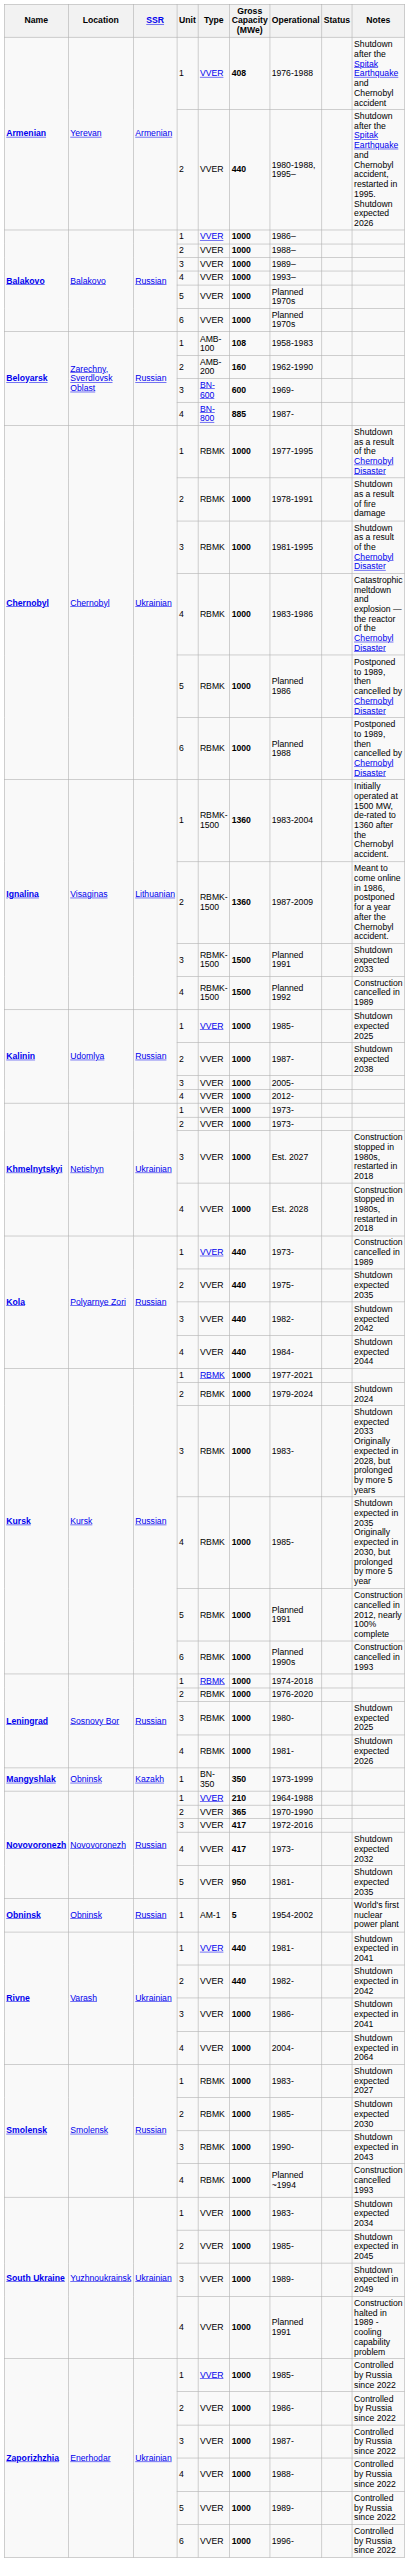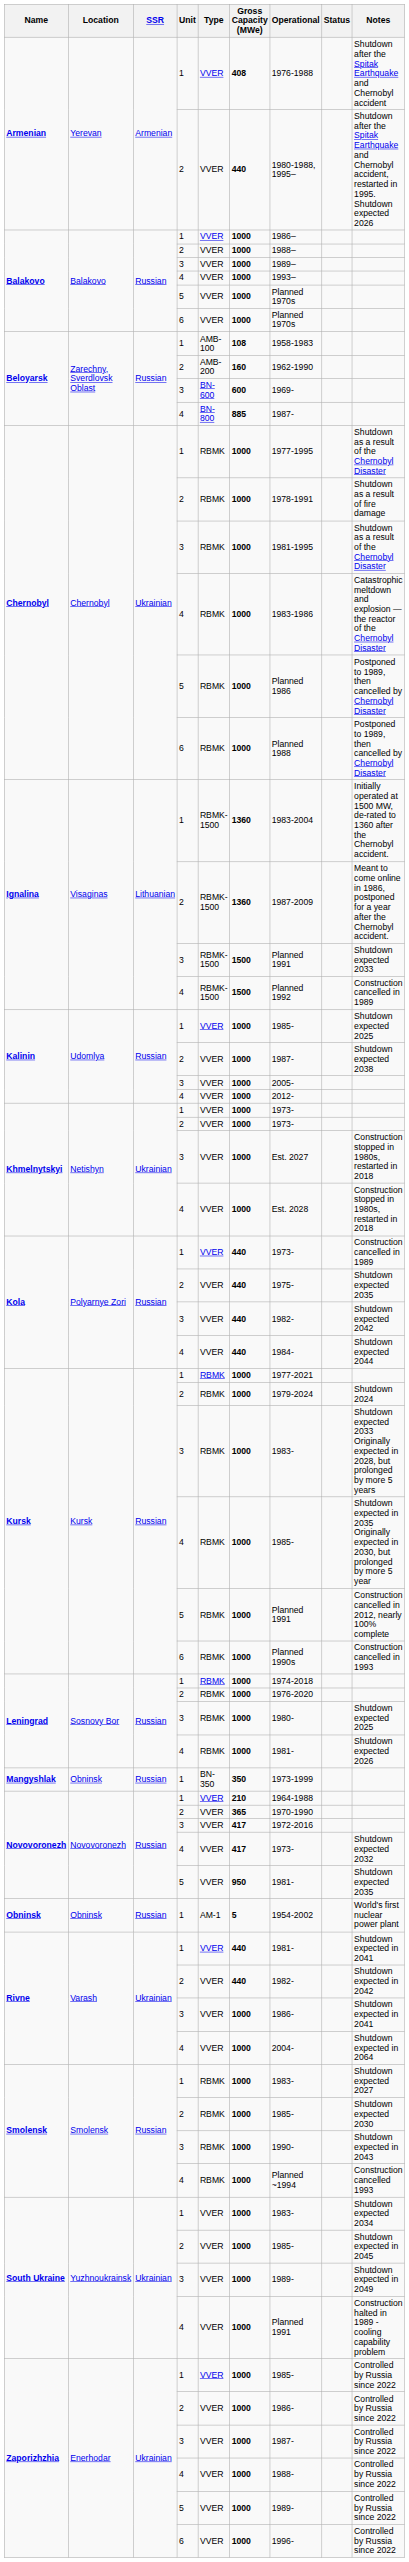(150, 1779) Kazakh -> (151, 1779) Russian
